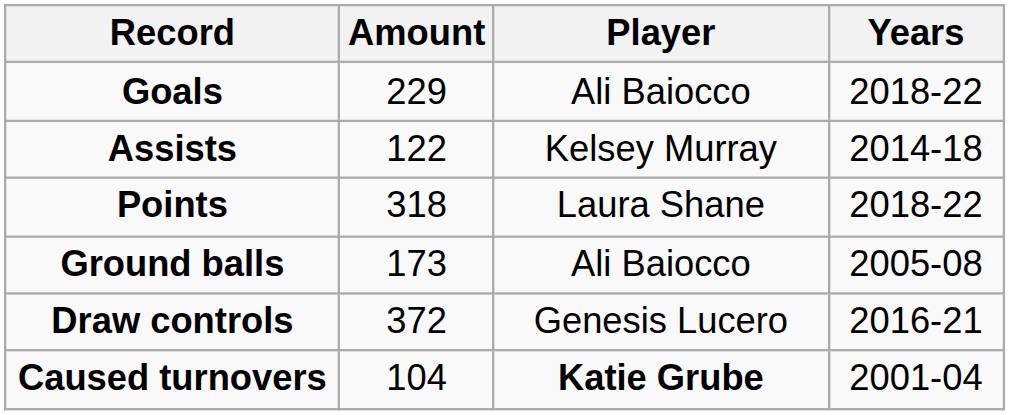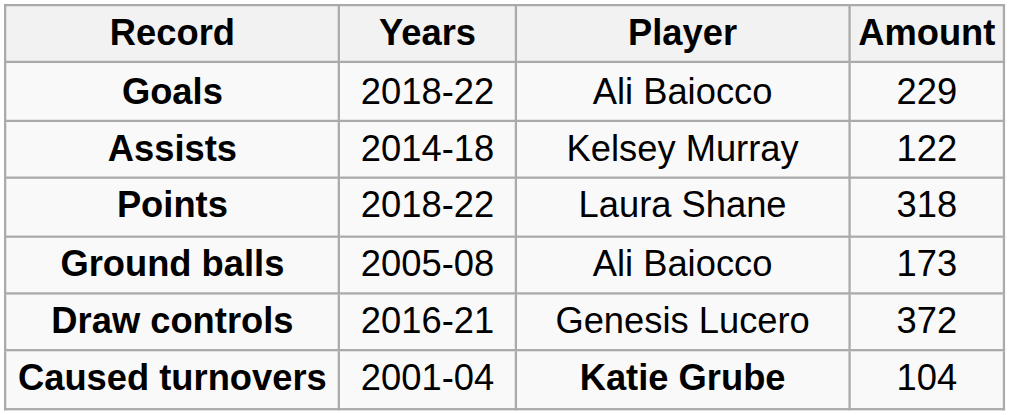columns swapped: (417, 33) <-> (916, 33)
